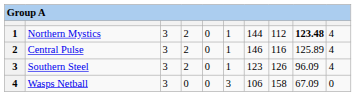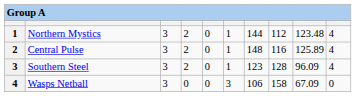(310, 34) bold -> (310, 34) normal
(255, 50) 146 -> (255, 50) 148
(279, 67) 126 -> (279, 67) 128
